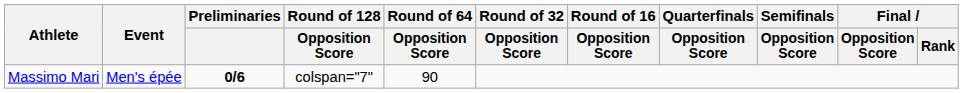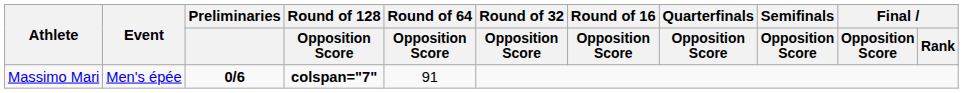(334, 77) normal -> (334, 77) bold
(430, 77) 90 -> (430, 77) 91
